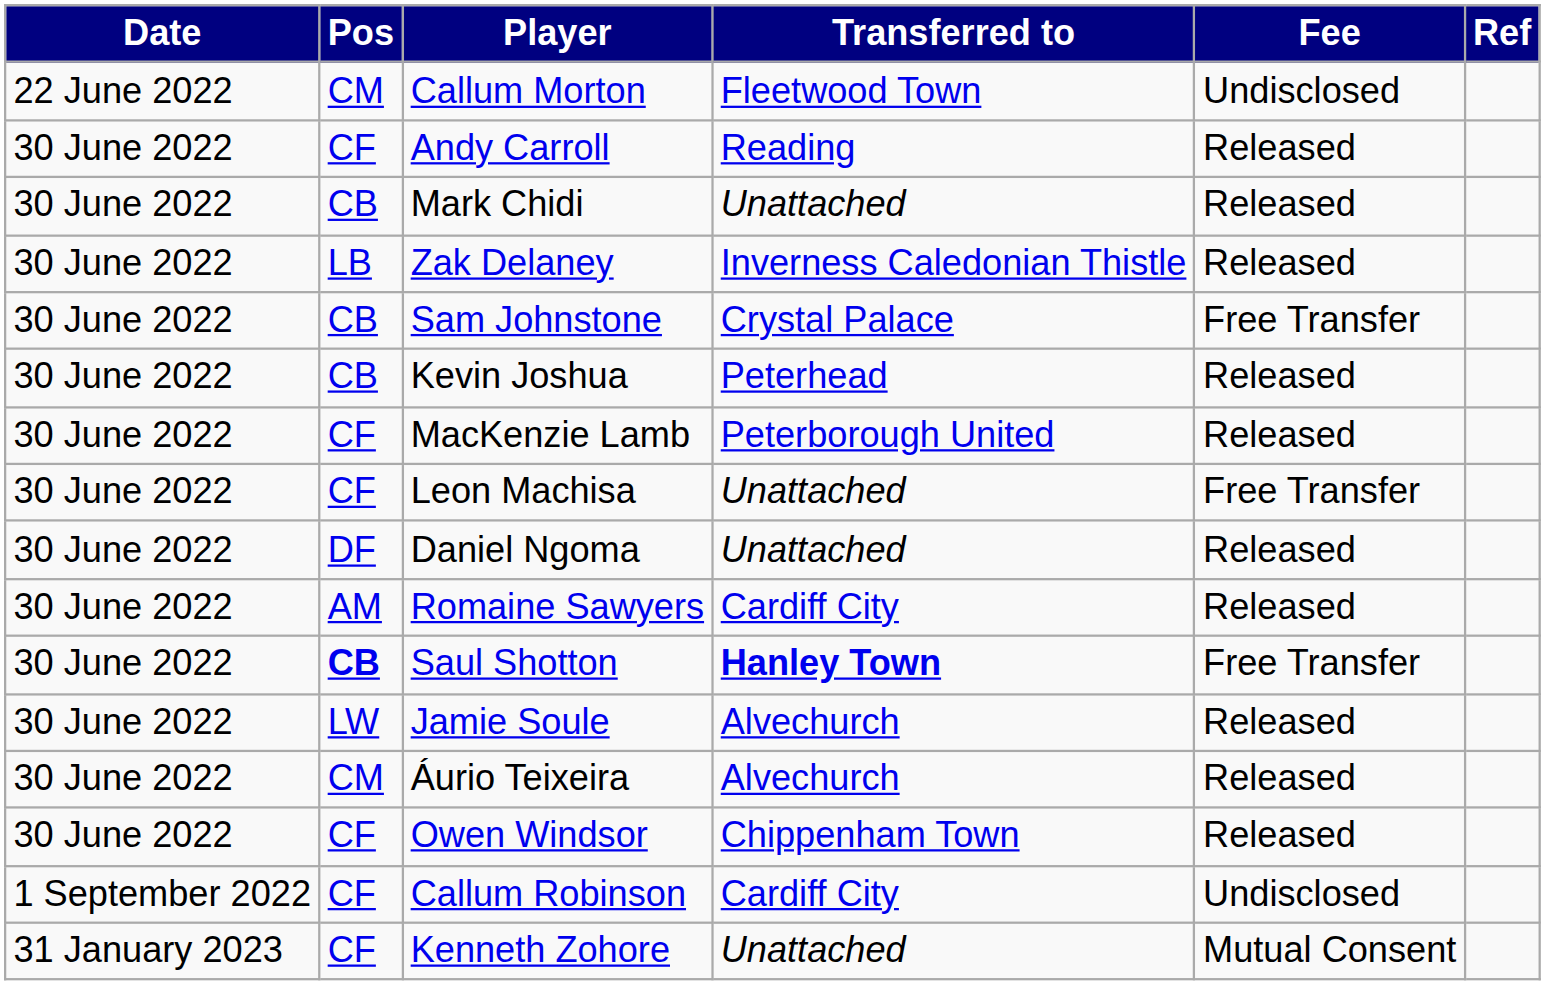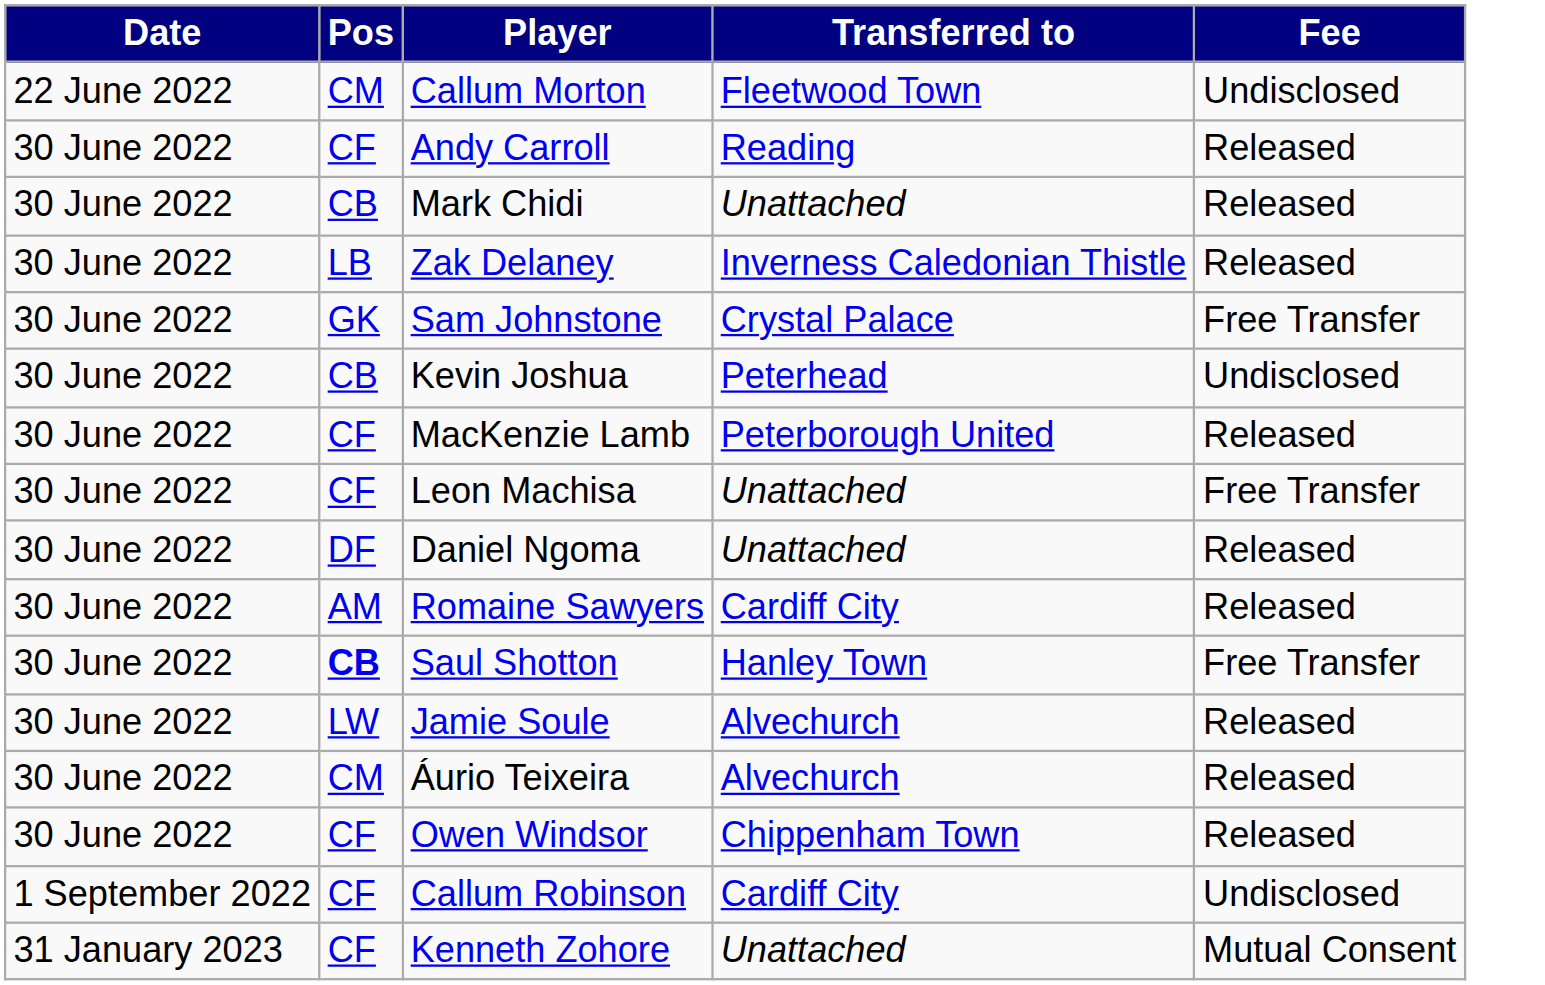- column: (1502, 33)
(353, 319) CB -> (354, 319) GK
(1279, 377) Released -> (1302, 377) Undisclosed
(831, 663) bold -> (824, 663) normal
